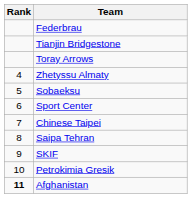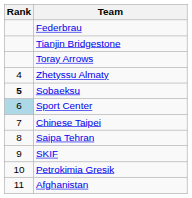(19, 91) normal -> (19, 91) bold
(19, 106) no background -> (19, 106) lightblue background
(19, 185) bold -> (19, 185) normal
